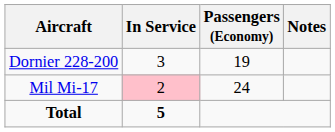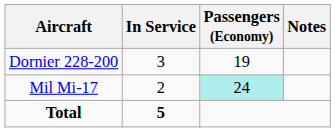(161, 87) pink background -> (161, 87) no background
(242, 87) no background -> (242, 87) paleturquoise background
